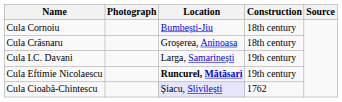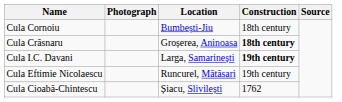(272, 43) normal -> (268, 43) bold
(272, 58) normal -> (268, 58) bold
(202, 74) bold -> (198, 74) normal
(191, 89) lavender background -> (191, 89) no background
